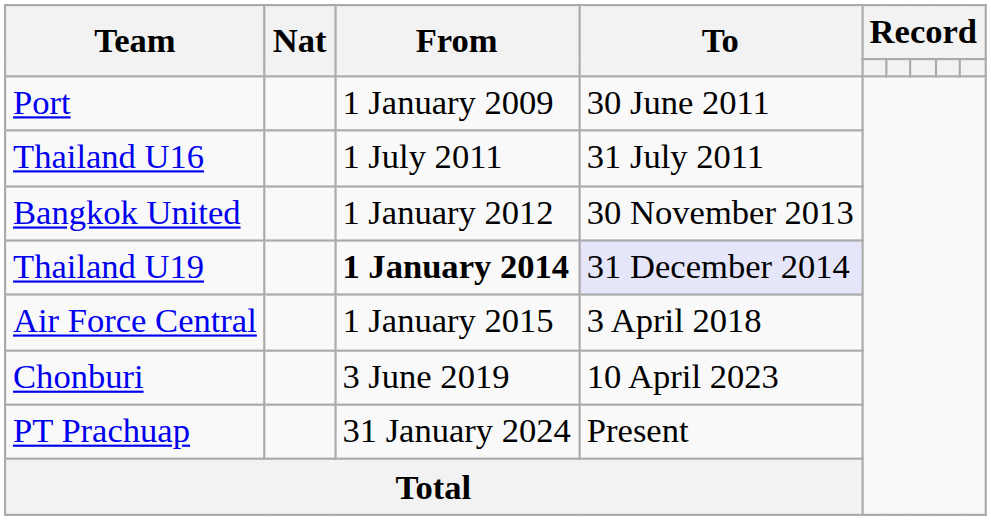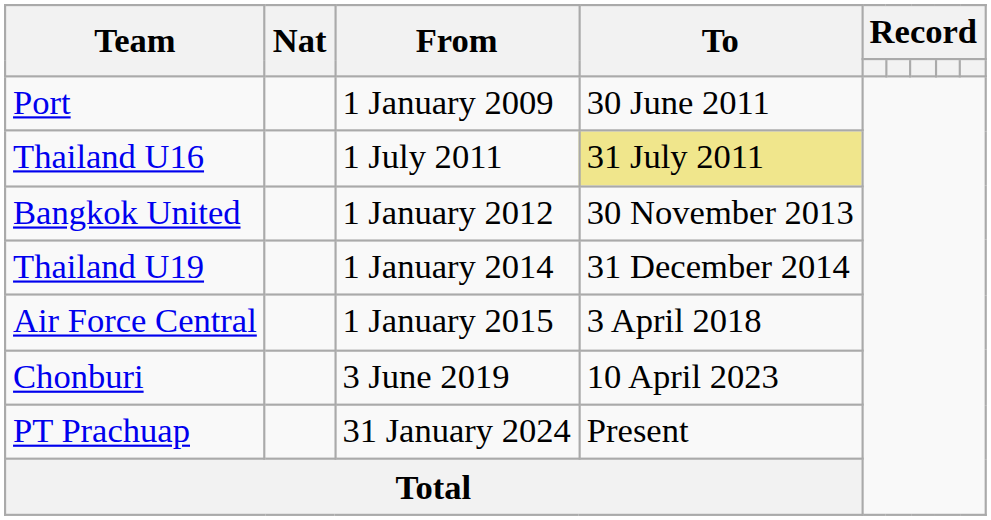(675, 157) no background -> (675, 157) khaki background
(456, 267) bold -> (448, 267) normal
(718, 267) lavender background -> (718, 267) no background
